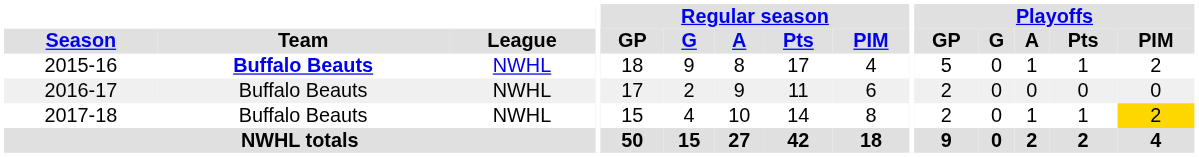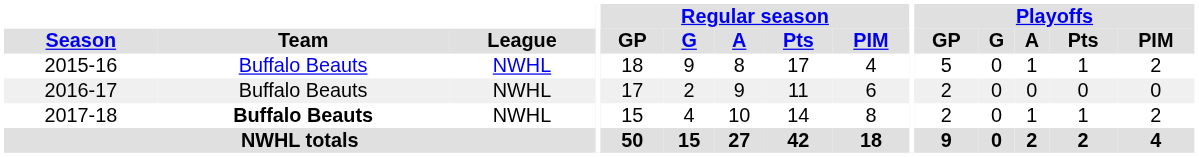(303, 65) bold -> (303, 65) normal
(303, 115) normal -> (303, 115) bold
(1156, 115) gold background -> (1156, 115) no background
